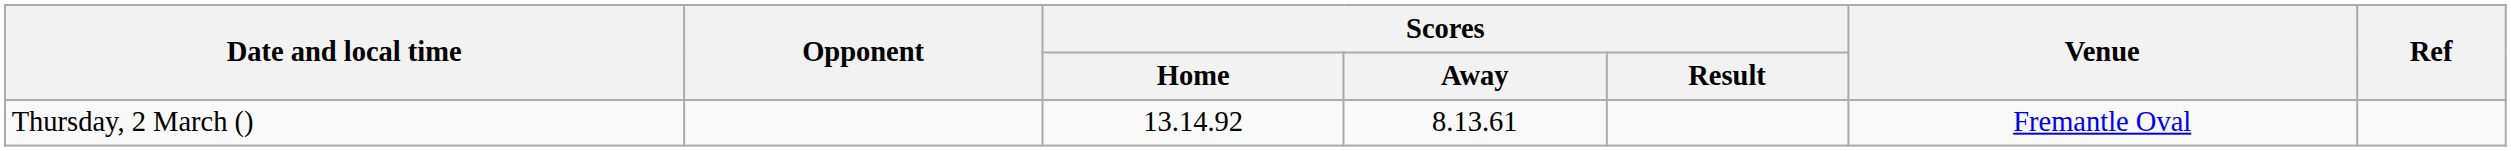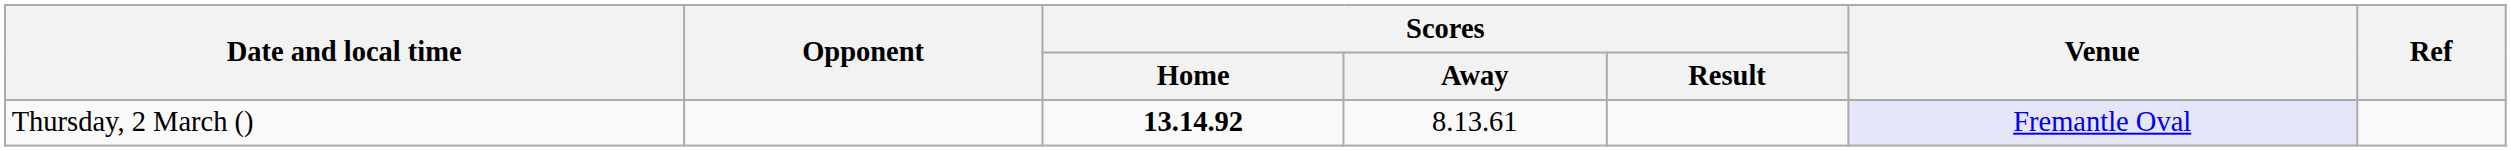(1193, 122) normal -> (1193, 122) bold
(2102, 122) no background -> (2102, 122) lavender background
